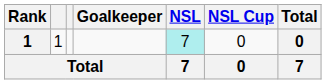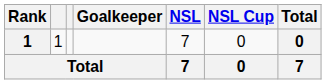(185, 41) paleturquoise background -> (185, 41) no background
